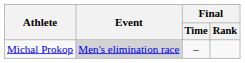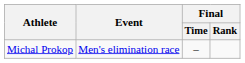(129, 49) lightgrey background -> (129, 49) no background
